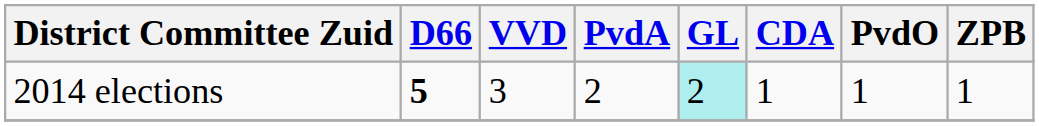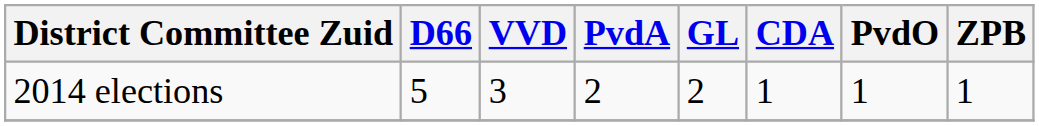(419, 90) bold -> (419, 90) normal
(696, 90) paleturquoise background -> (696, 90) no background
